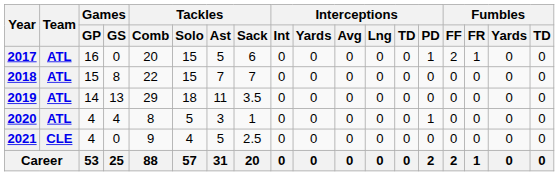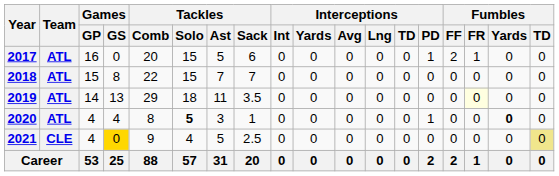(477, 98) no background -> (477, 98) lightyellow background
(189, 118) normal -> (189, 118) bold
(509, 118) normal -> (509, 118) bold
(117, 139) no background -> (117, 139) gold background
(542, 139) no background -> (542, 139) khaki background
